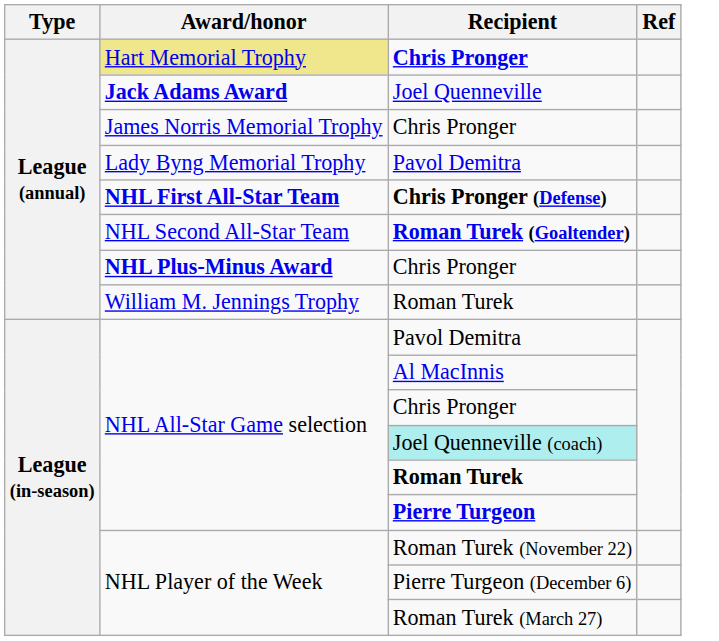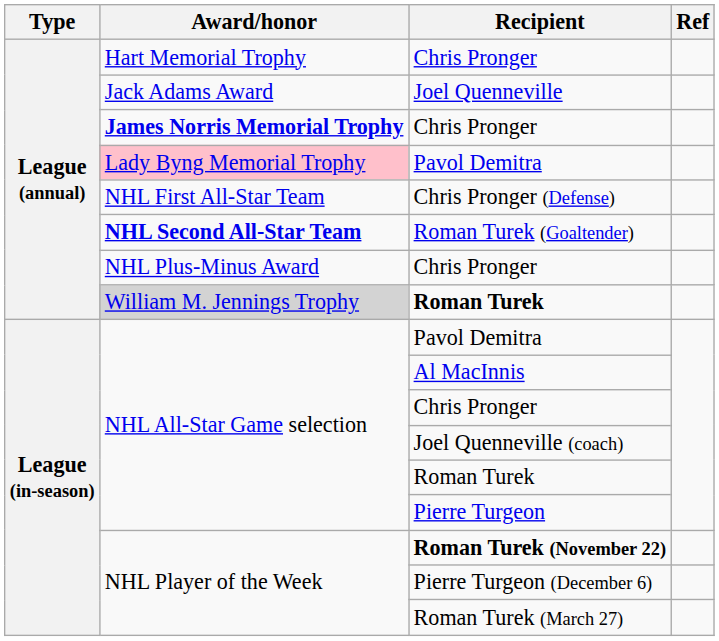(205, 57) khaki background -> (205, 57) no background
(460, 57) bold -> (475, 57) normal
(196, 92) bold -> (189, 92) normal
(244, 127) normal -> (254, 127) bold
(235, 162) no background -> (235, 162) pink background
(222, 197) bold -> (215, 197) normal
(500, 197) bold -> (514, 197) normal
(227, 232) normal -> (233, 232) bold
(511, 232) bold -> (524, 232) normal
(219, 267) bold -> (212, 267) normal
(232, 302) no background -> (232, 302) lightgrey background
(453, 302) normal -> (479, 302) bold
(498, 442) paleturquoise background -> (518, 442) no background
(458, 477) bold -> (474, 477) normal
(464, 512) bold -> (479, 512) normal
(512, 547) normal -> (540, 547) bold
